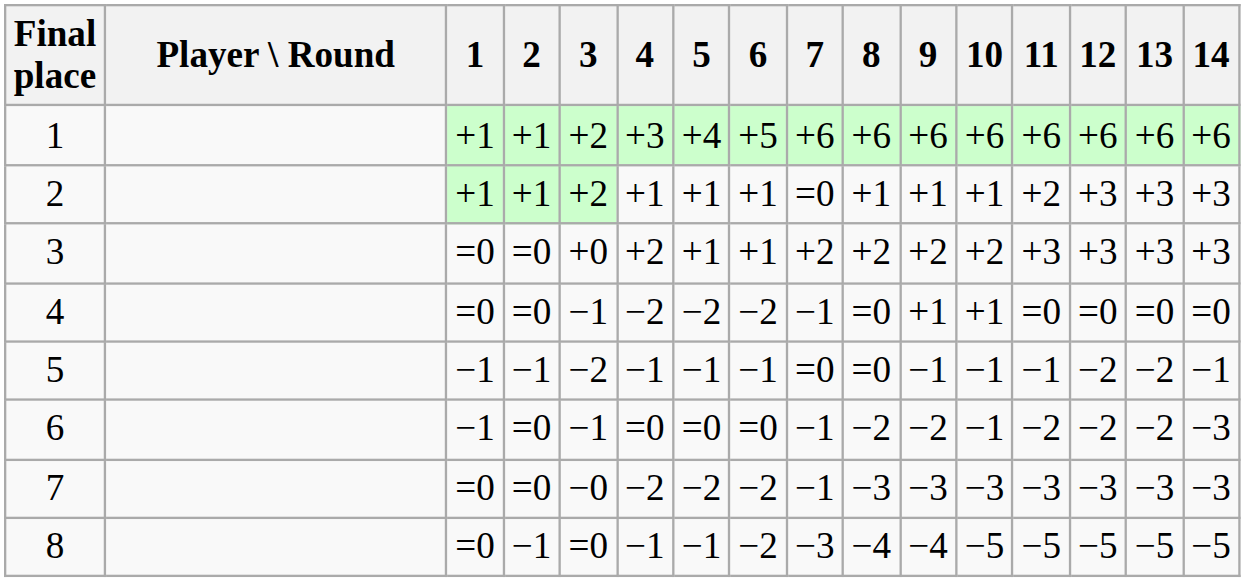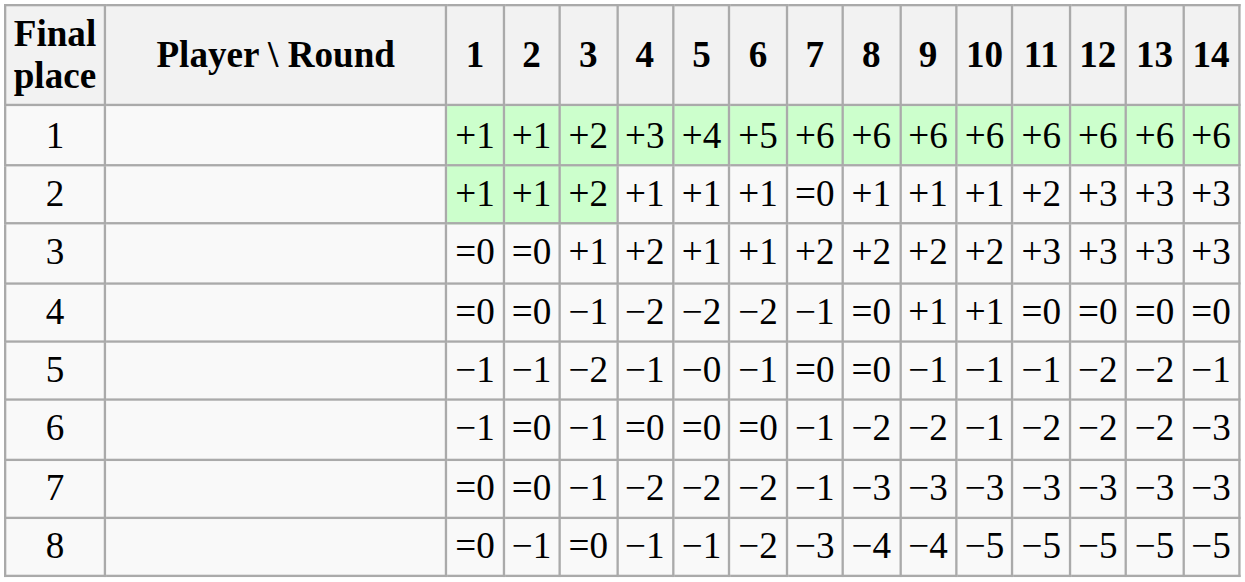(588, 252) +0 -> (588, 252) +1
(701, 370) −1 -> (701, 370) −0
(588, 487) −0 -> (588, 487) −1
